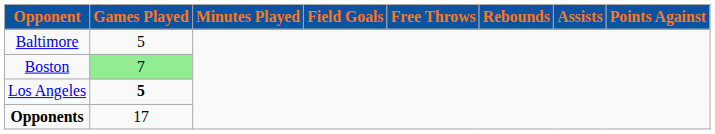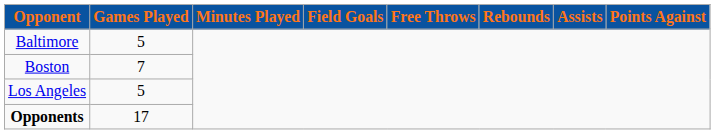(141, 66) lightgreen background -> (141, 66) no background
(141, 91) bold -> (141, 91) normal
